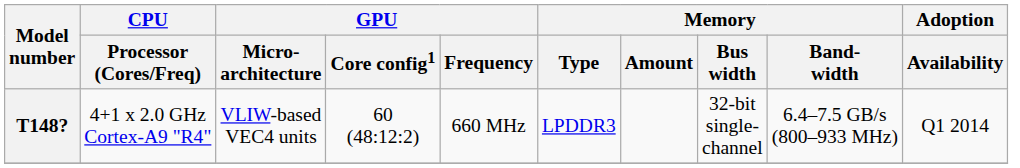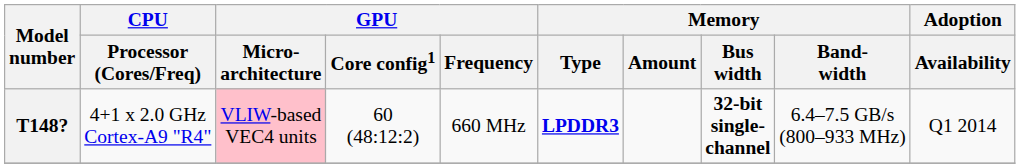(271, 125) no background -> (271, 125) pink background
(579, 125) normal -> (580, 125) bold
(732, 125) normal -> (738, 125) bold
